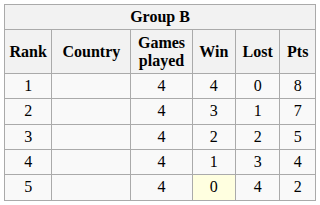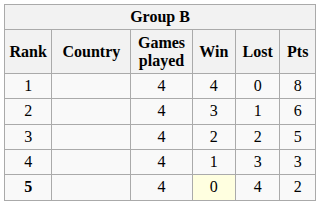(298, 111) 7 -> (298, 111) 6
(298, 162) 4 -> (298, 162) 3
(28, 187) normal -> (28, 187) bold
